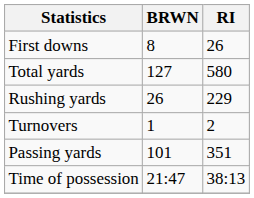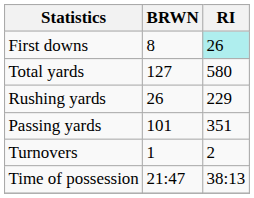(215, 44) no background -> (215, 44) paleturquoise background
rows swapped: (55, 152) <-> (43, 125)
